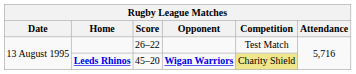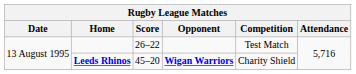(267, 61) khaki background -> (267, 61) no background
